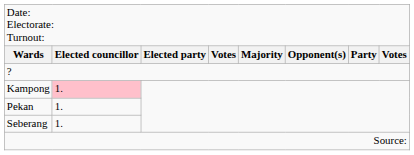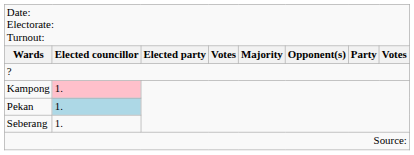(59, 106) no background -> (59, 106) lightblue background
